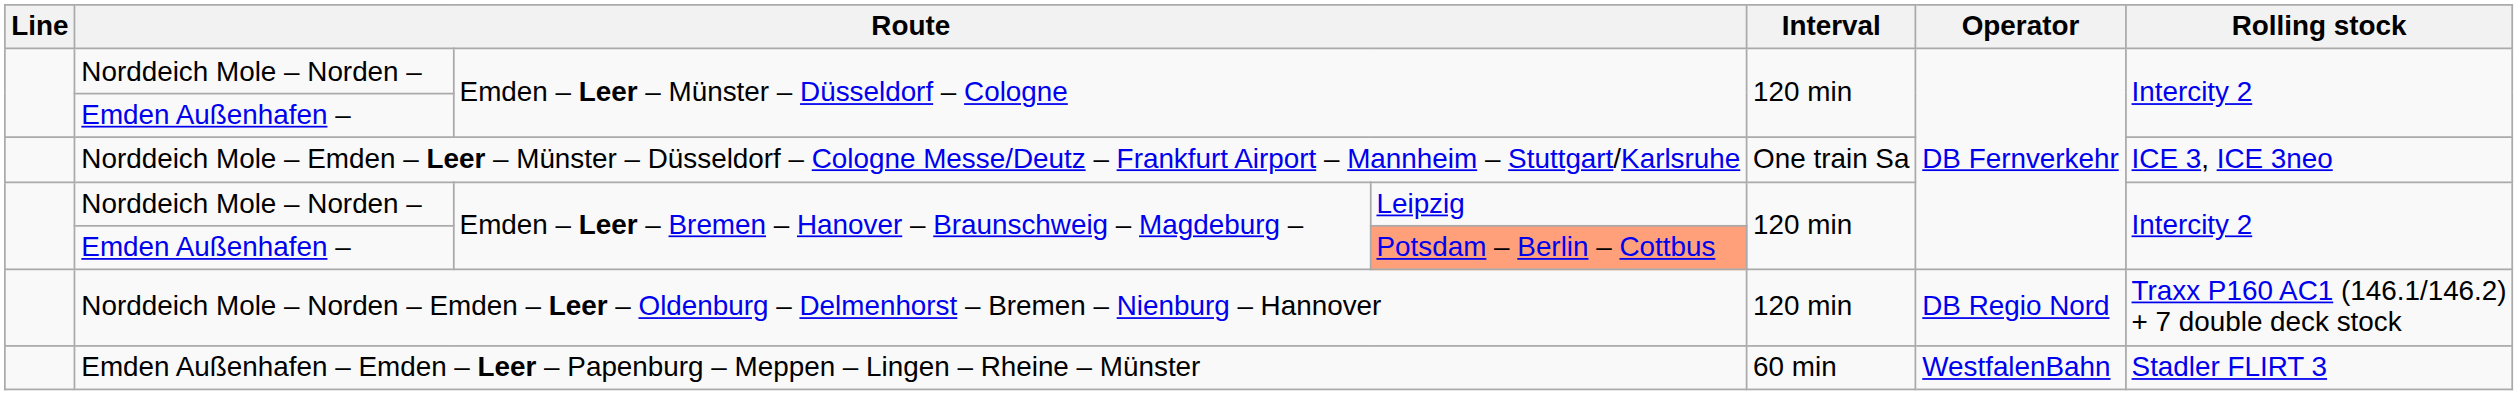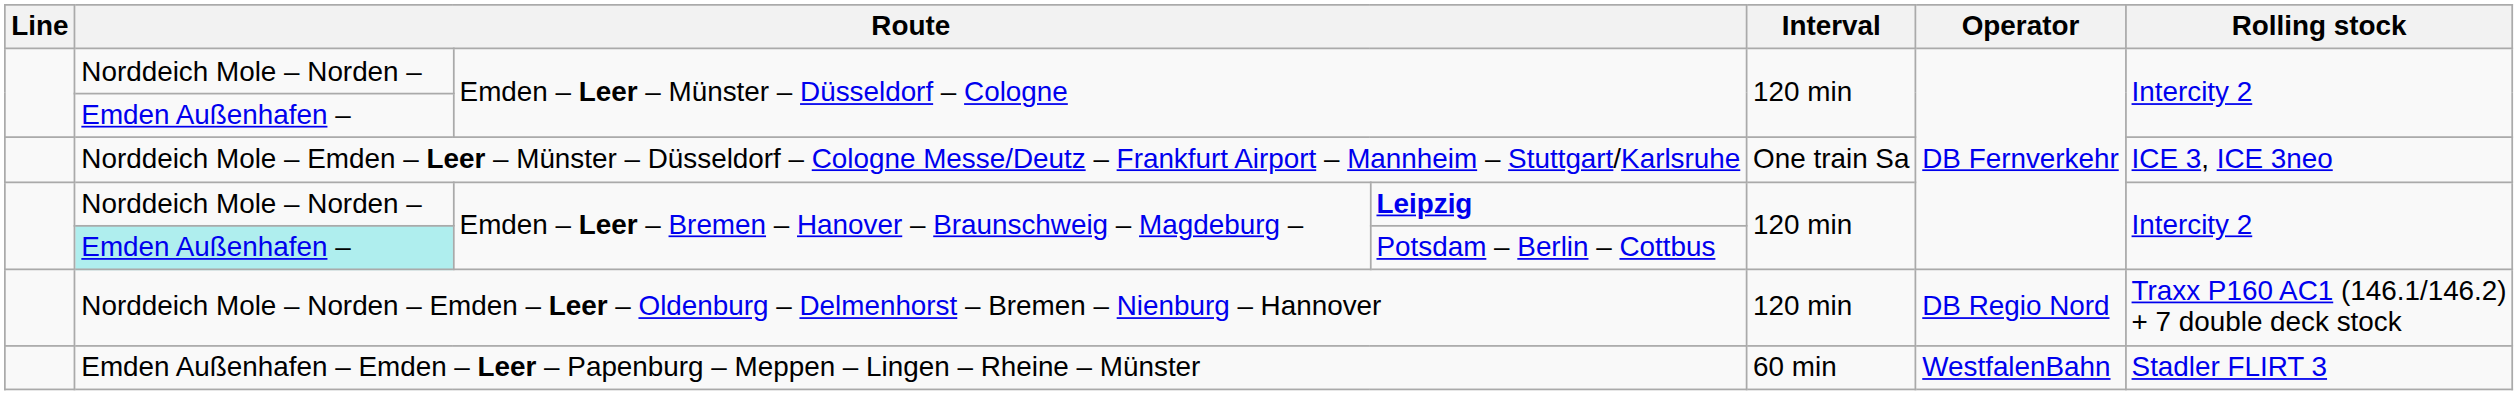(1421, 203) normal -> (1424, 203) bold
(216, 247) no background -> (216, 247) paleturquoise background
(1546, 247) lightsalmon background -> (1546, 247) no background
